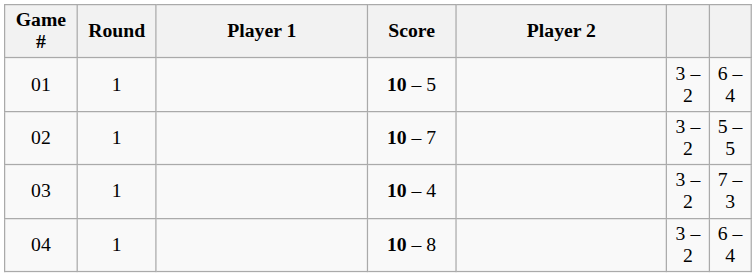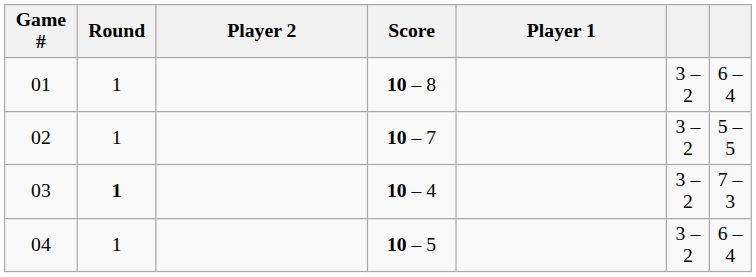columns swapped: (262, 31) <-> (561, 31)
(412, 84) 10 – 5 -> (412, 84) 10 – 8
(117, 191) normal -> (117, 191) bold
(412, 244) 10 – 8 -> (412, 244) 10 – 5
